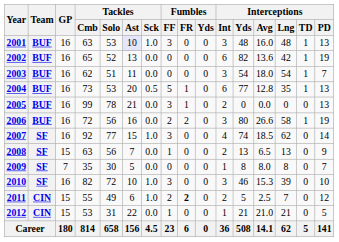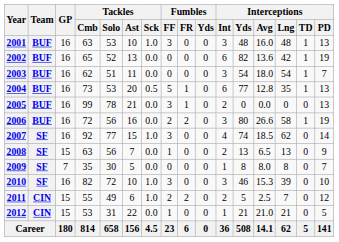(132, 43) lavender background -> (132, 43) no background
(186, 197) bold -> (186, 197) normal
